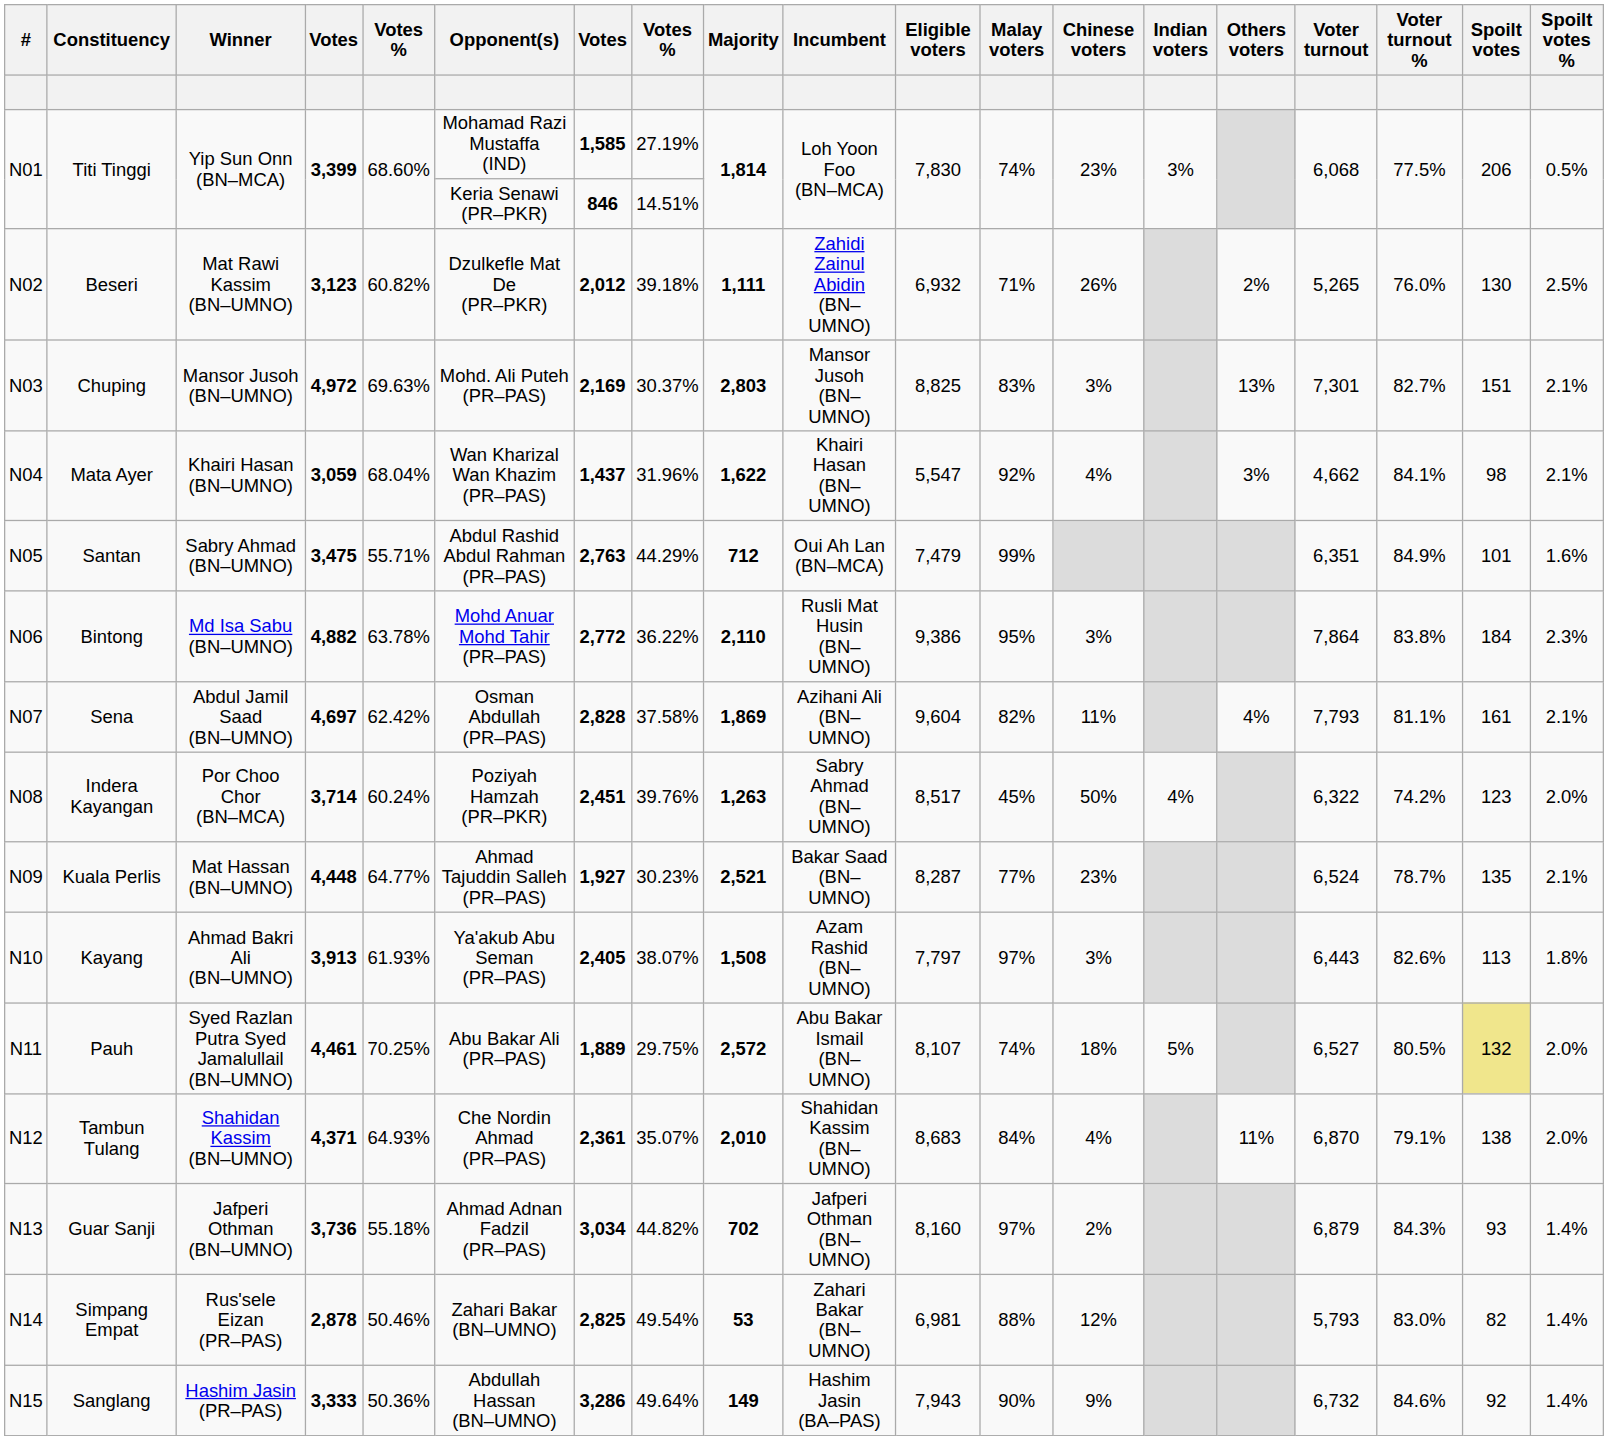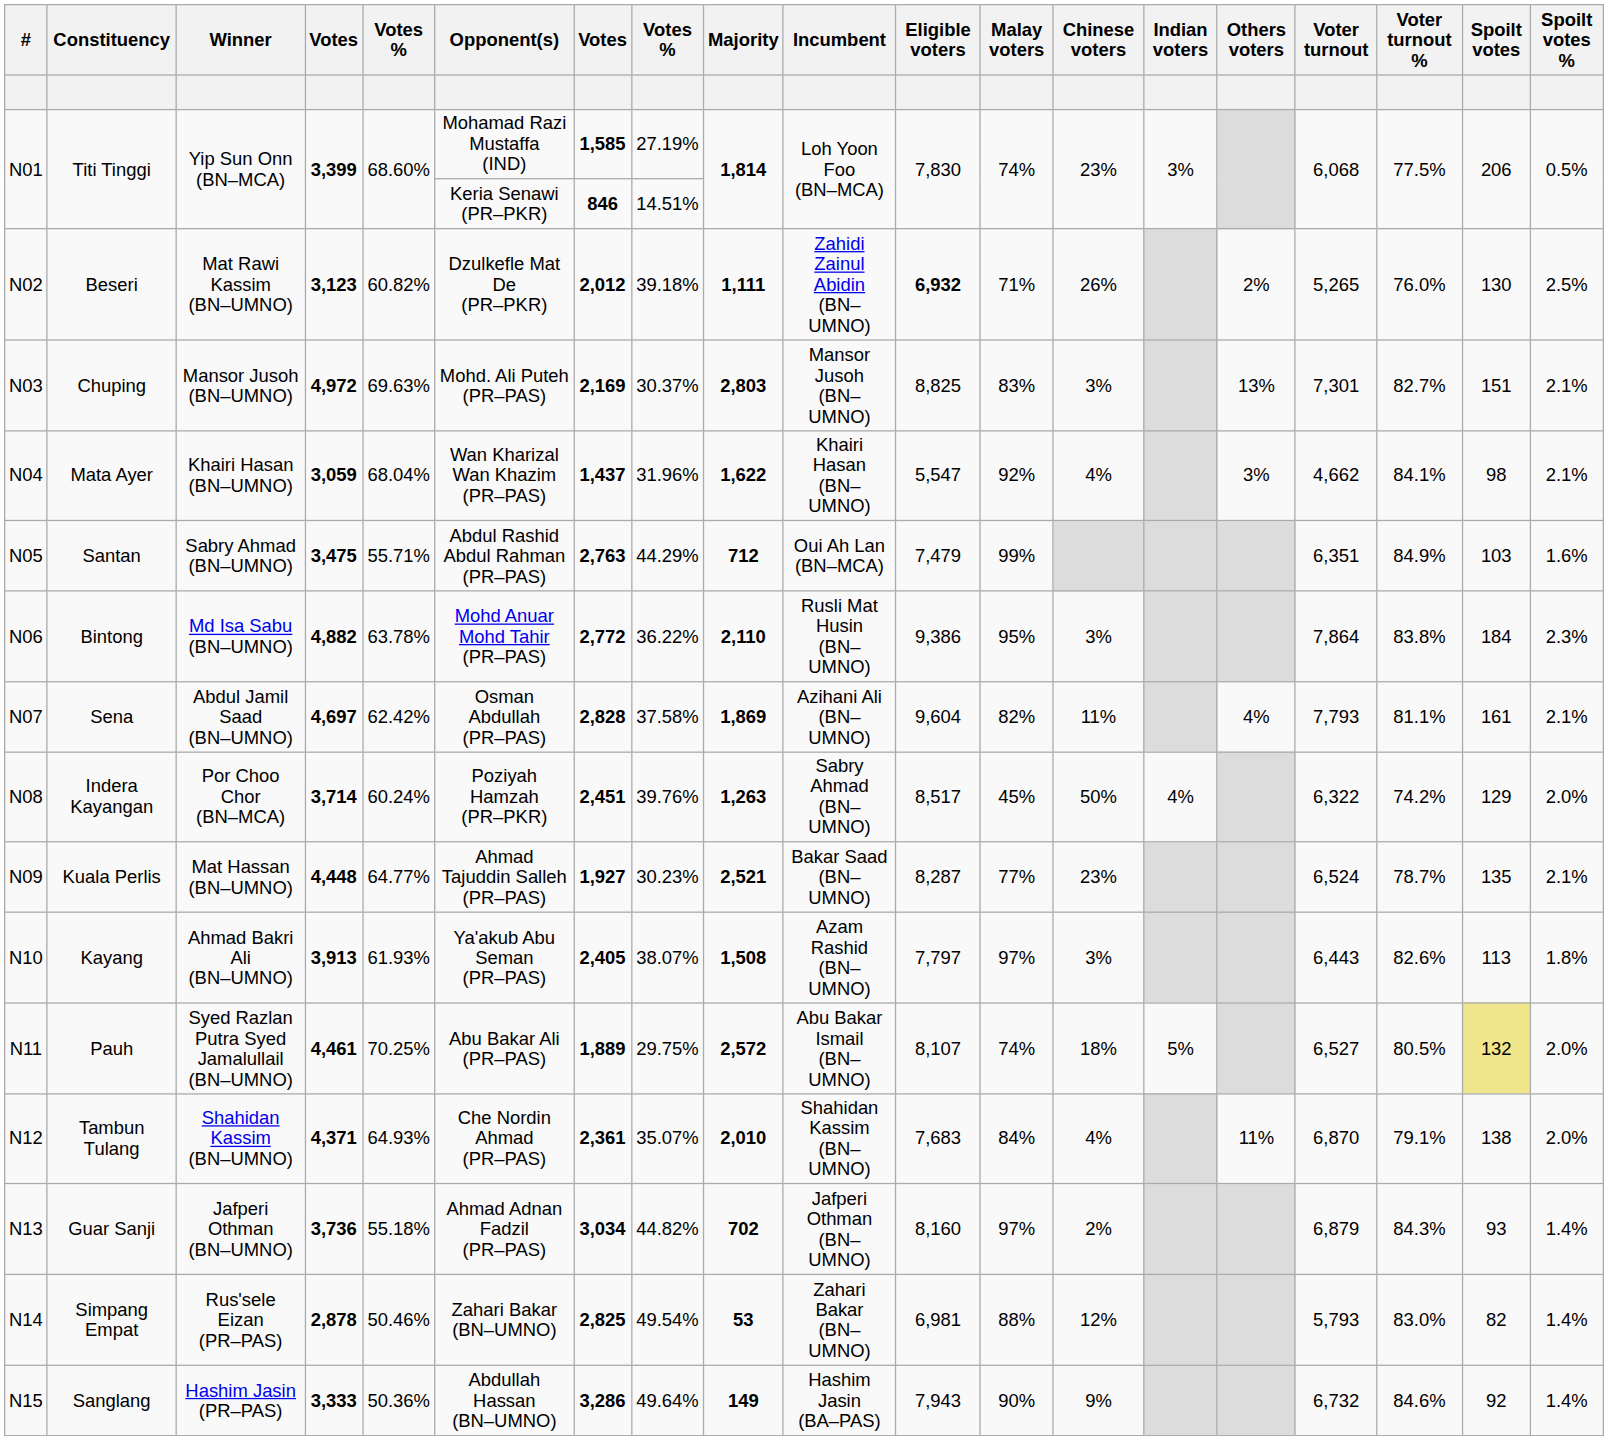(938, 285) normal -> (938, 285) bold
(1496, 556) 101 -> (1496, 556) 103
(1496, 797) 123 -> (1496, 797) 129
(938, 1139) 8,683 -> (938, 1139) 7,683
